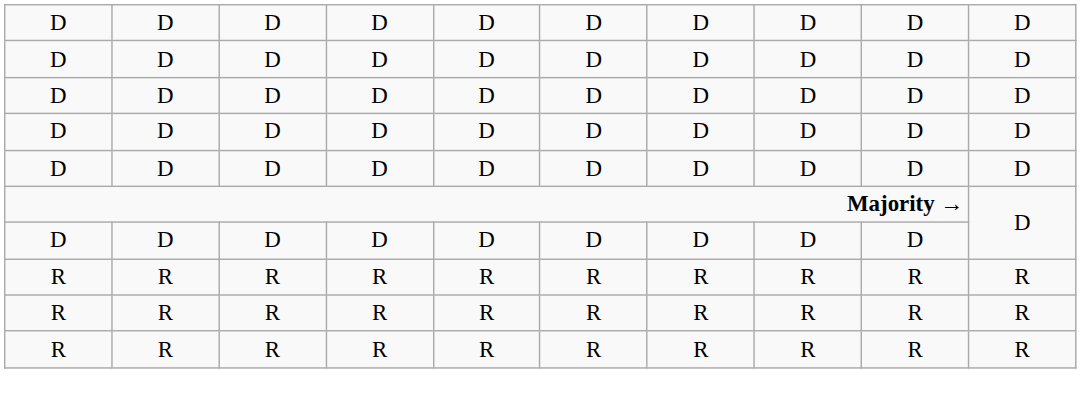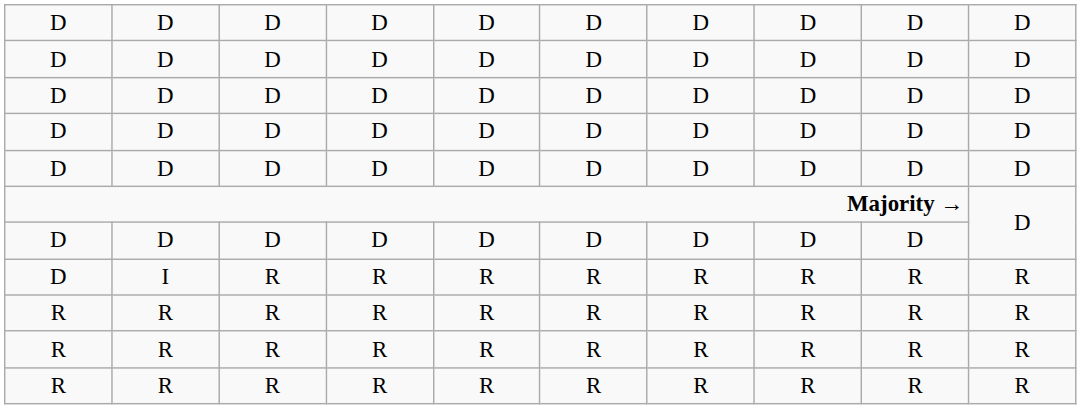+ row: (58, 276)
